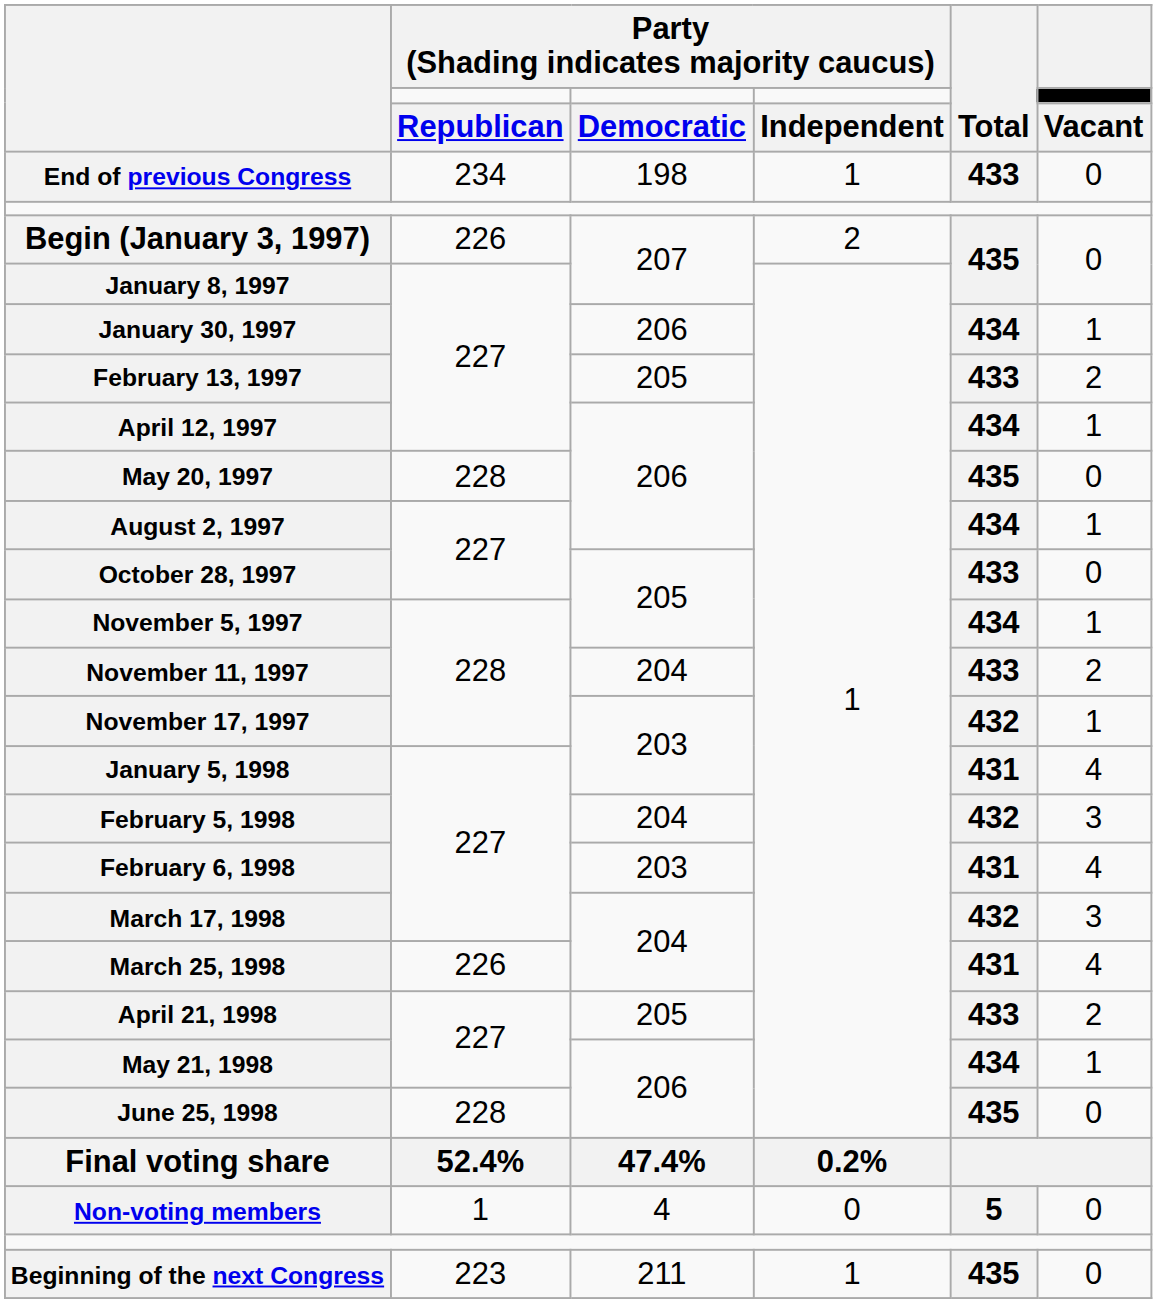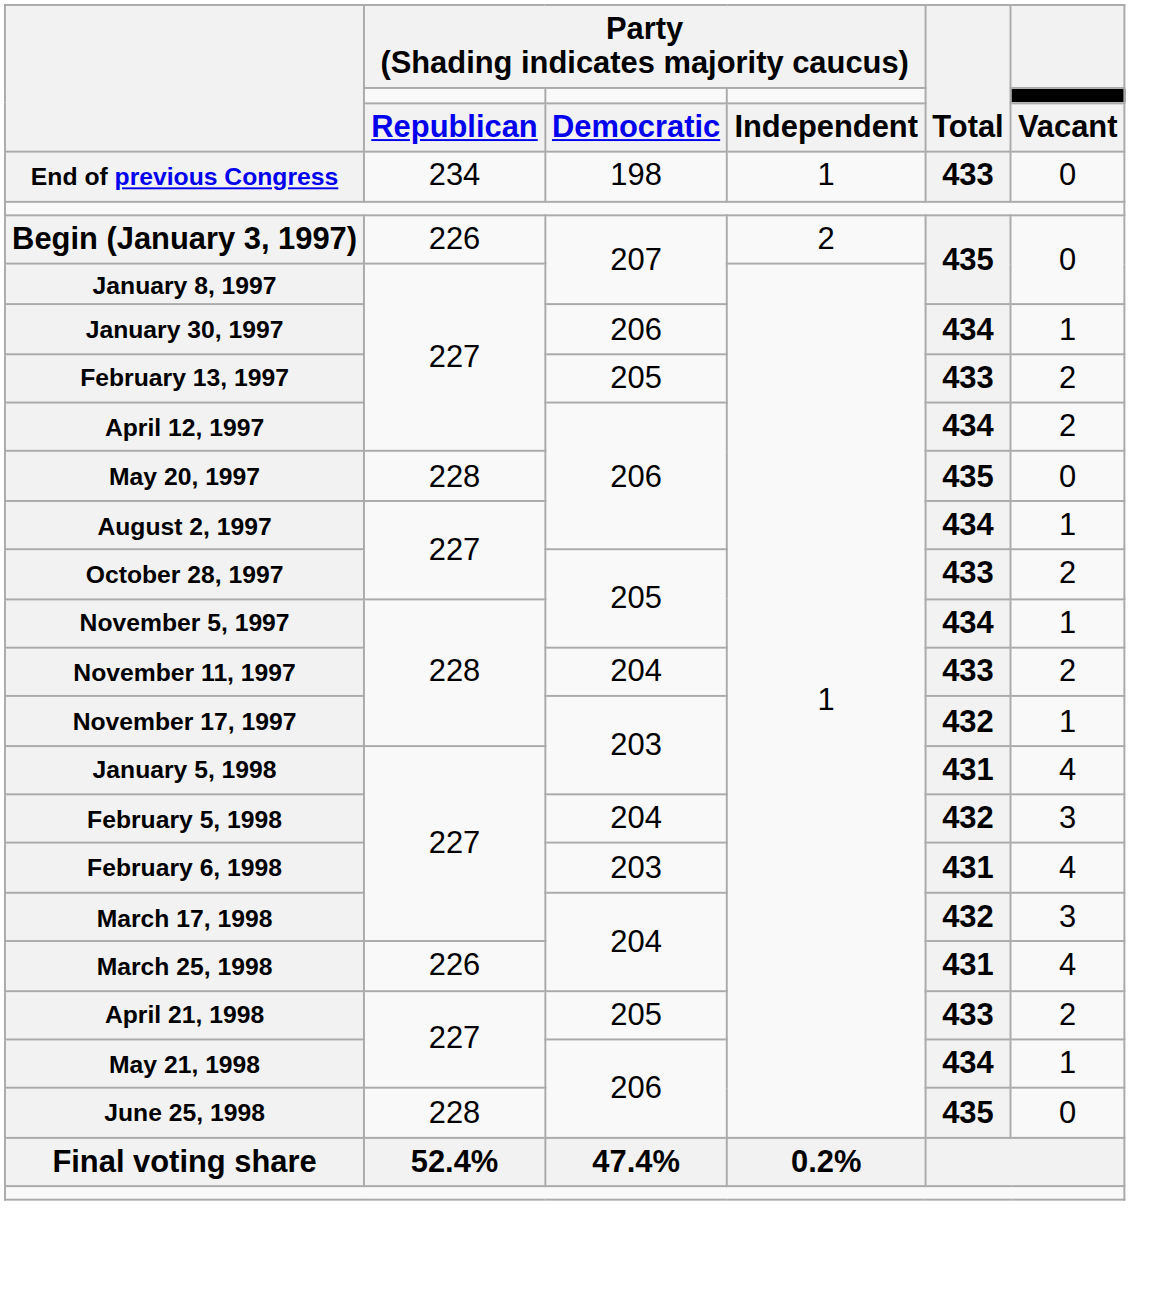(1094, 426) 1 -> (1068, 426) 2
(1094, 573) 0 -> (1068, 573) 2
- row: (197, 1211)
- row: (197, 1274)
